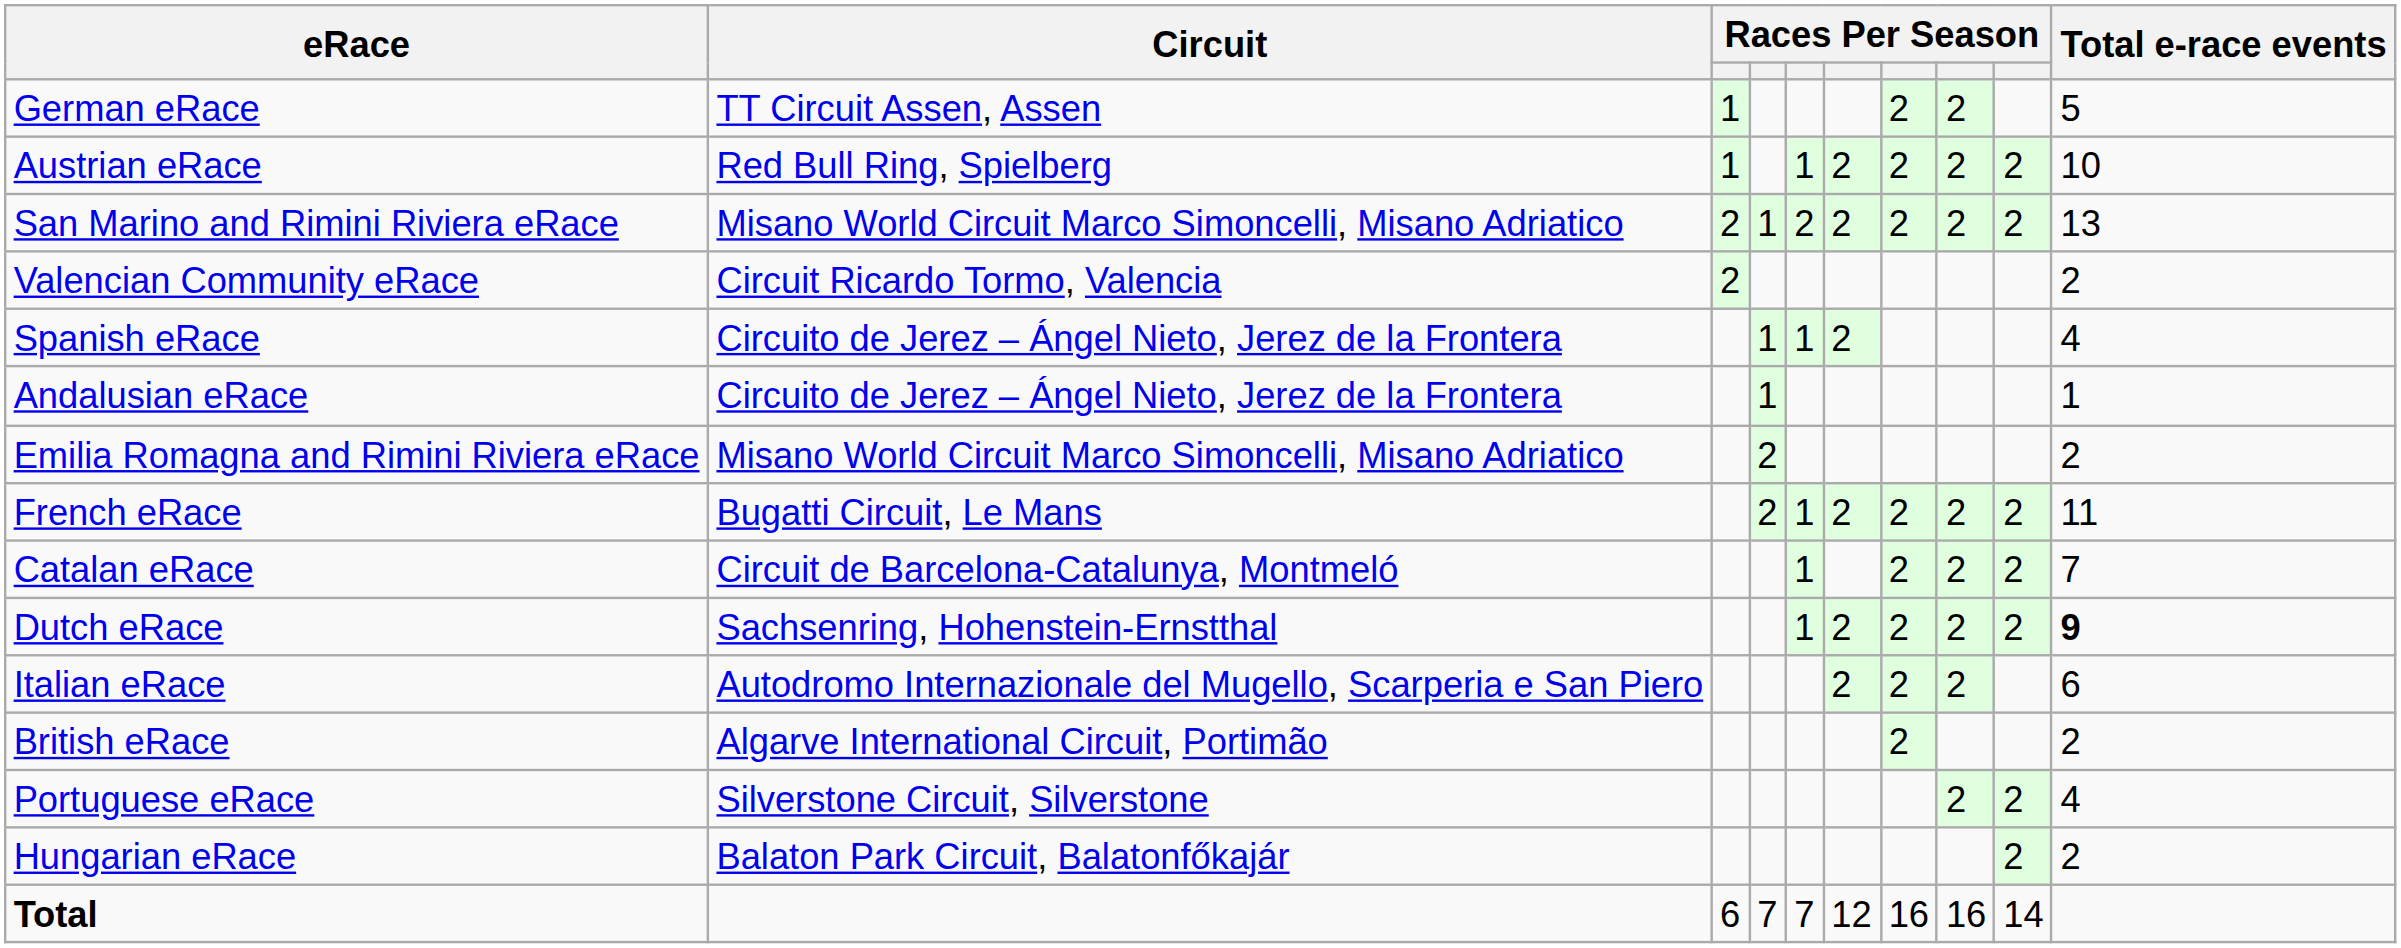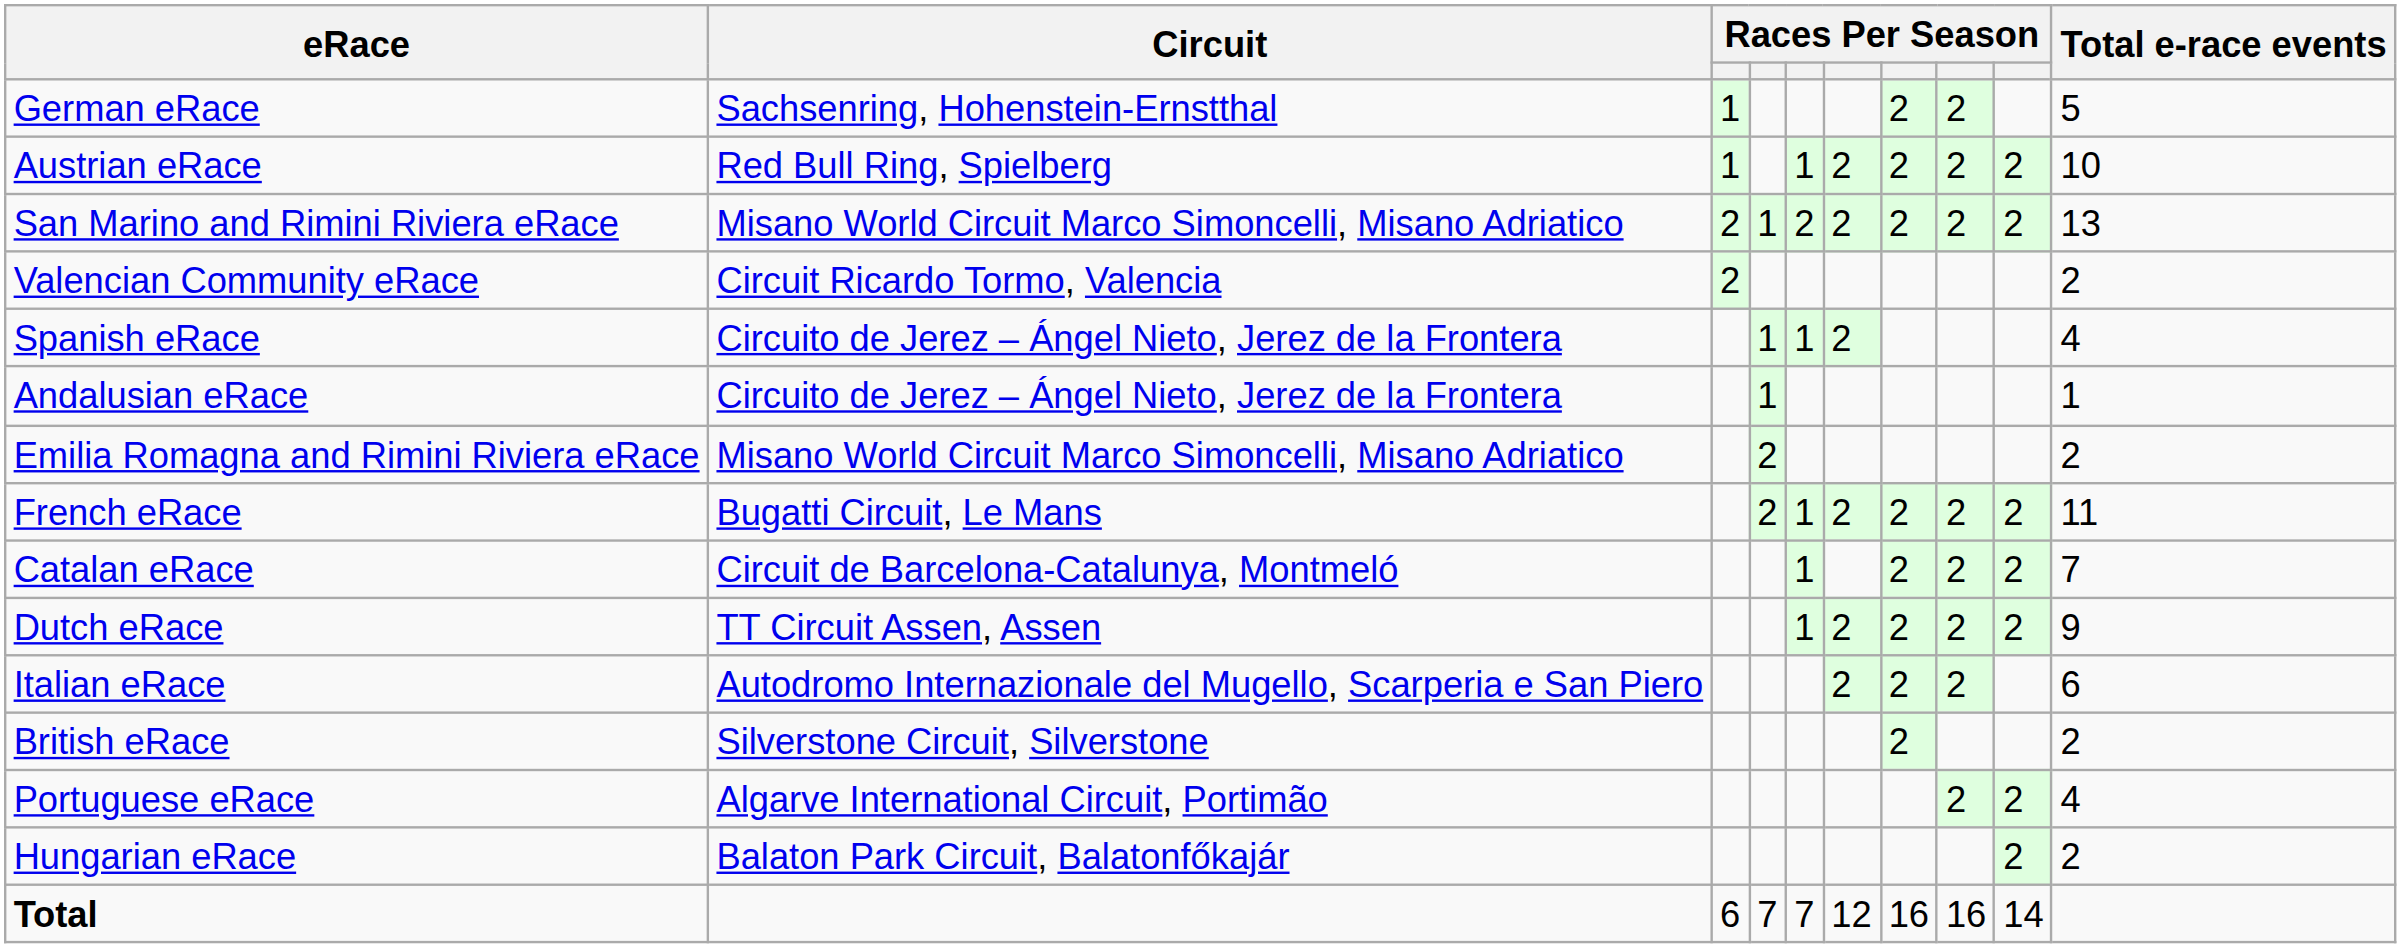(909, 109) TT Circuit Assen, Assen -> (997, 109) Sachsenring, Hohenstein-Ernstthal
(997, 626) Sachsenring, Hohenstein-Ernstthal -> (909, 626) TT Circuit Assen, Assen
(2071, 626) bold -> (2071, 626) normal
(1022, 741) Algarve International Circuit, Portimão -> (963, 741) Silverstone Circuit, Silverstone
(963, 799) Silverstone Circuit, Silverstone -> (1022, 799) Algarve International Circuit, Portimão
